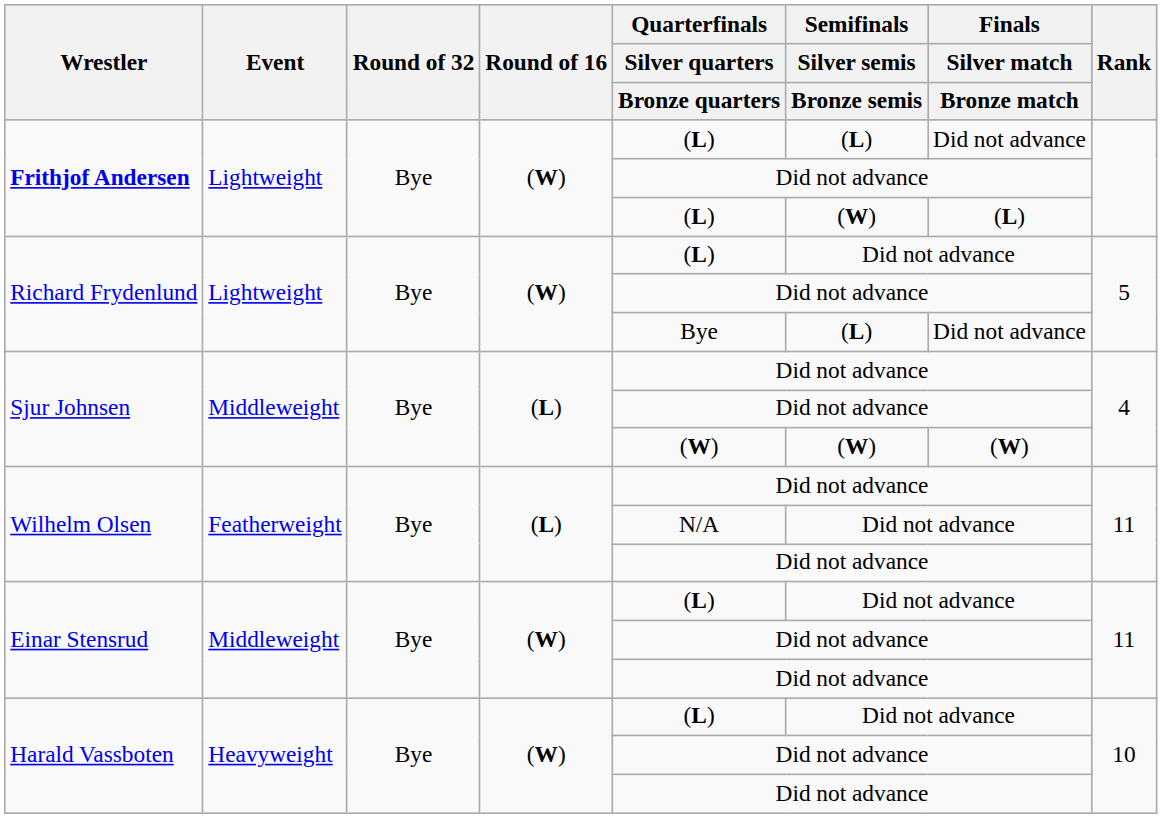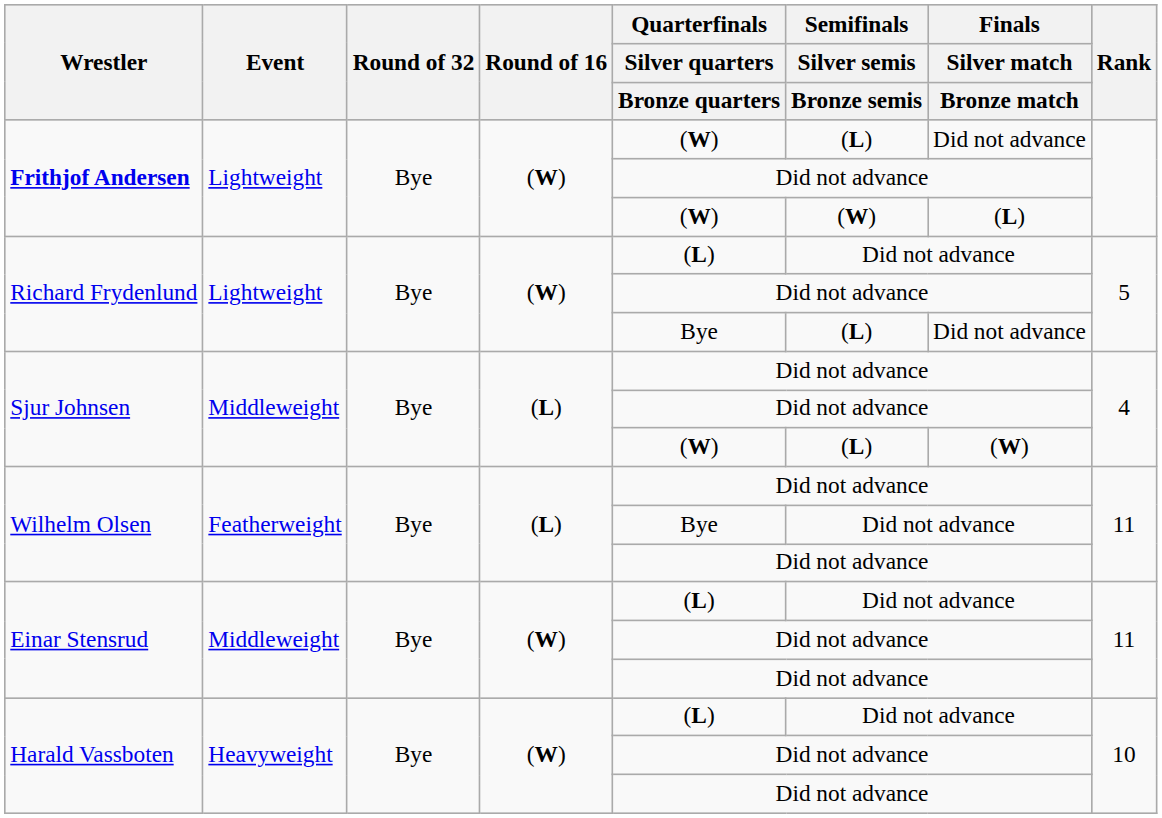(699, 139) (L) -> (699, 139) (W)
(699, 216) (L) -> (699, 216) (W)
(857, 447) (W) -> (857, 447) (L)
(699, 524) N/A -> (699, 524) Bye
